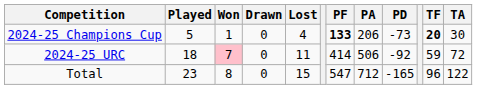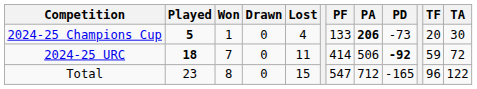(190, 34) normal -> (190, 34) bold
(340, 34) bold -> (340, 34) normal
(368, 34) normal -> (368, 34) bold
(433, 34) bold -> (433, 34) normal
(190, 54) normal -> (190, 54) bold
(229, 54) pink background -> (229, 54) no background
(400, 54) normal -> (400, 54) bold
